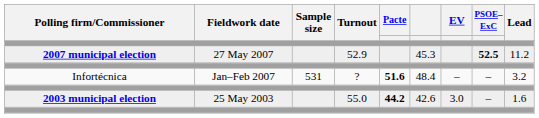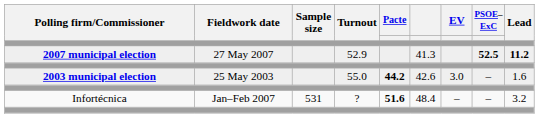(426, 54) 45.3 -> (426, 54) 41.3
(519, 54) normal -> (519, 54) bold
rows swapped: (99, 77) <-> (99, 99)
